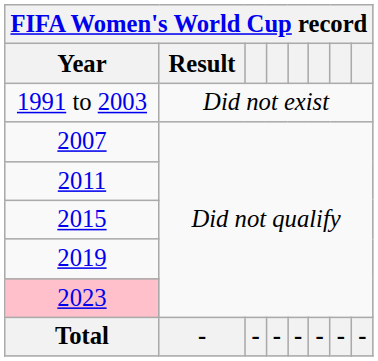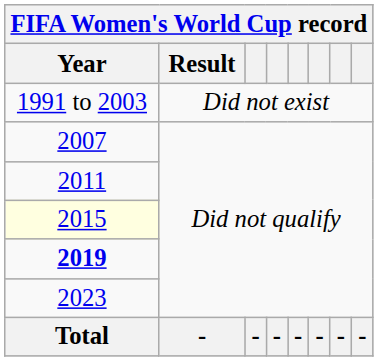(82, 219) no background -> (82, 219) lightyellow background
(82, 258) normal -> (82, 258) bold
(82, 297) pink background -> (82, 297) no background
